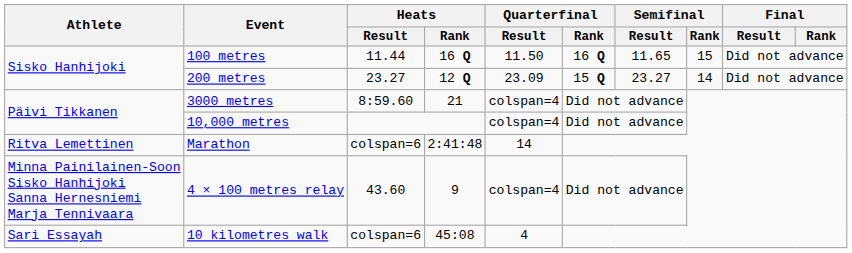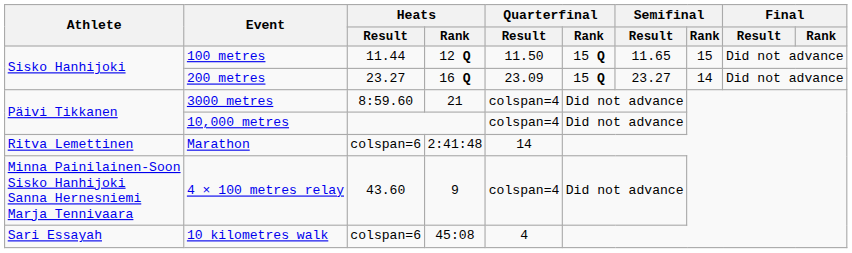(455, 57) 16 Q -> (455, 57) 12 Q
(589, 57) 16 Q -> (589, 57) 15 Q
(455, 79) 12 Q -> (455, 79) 16 Q
